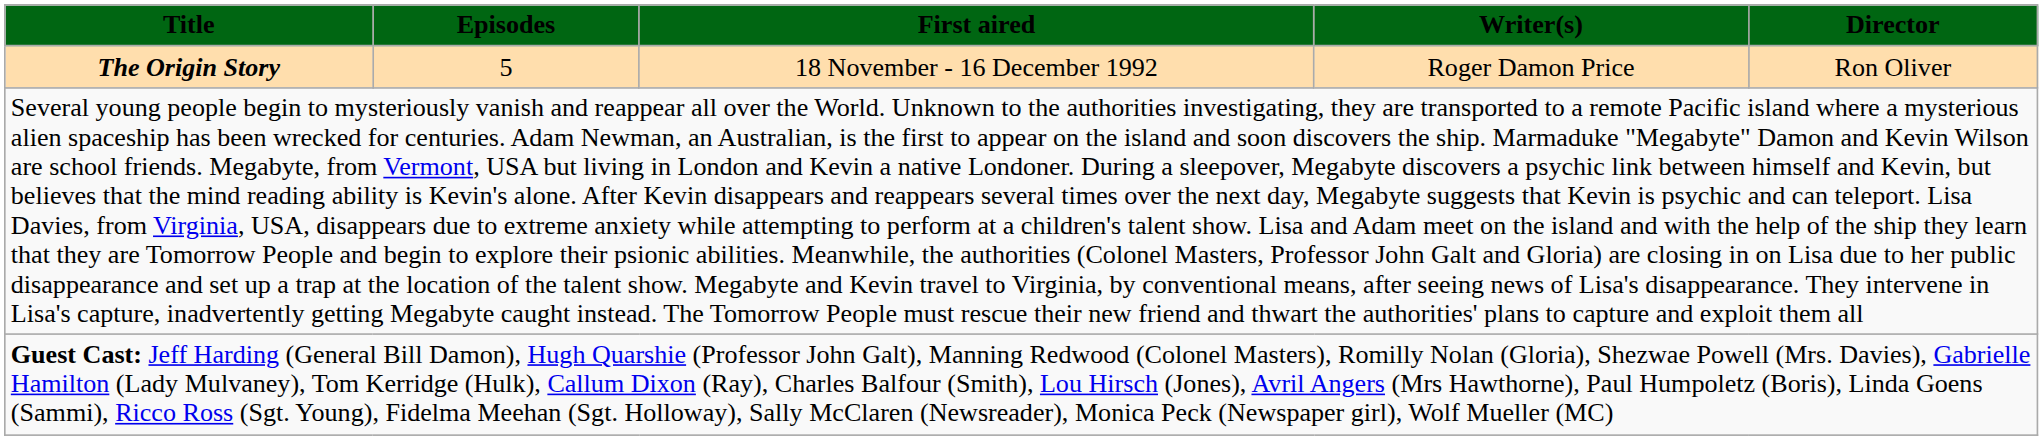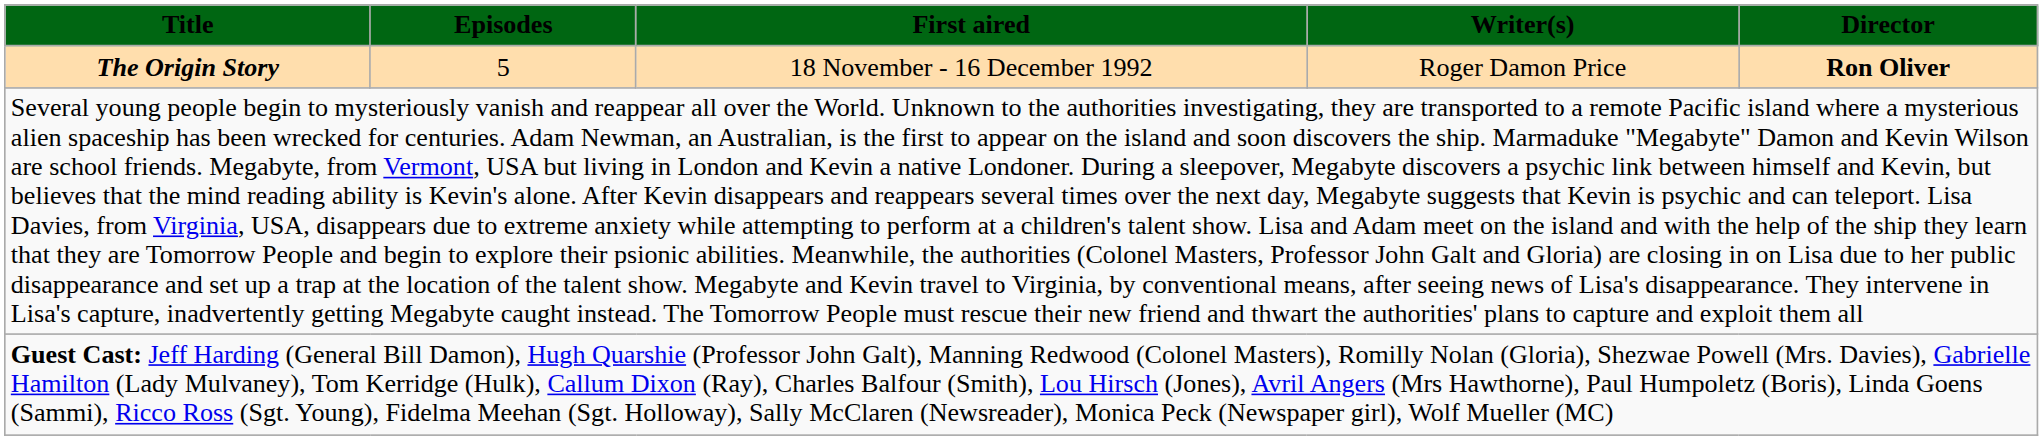(1893, 66) normal -> (1888, 66) bold
